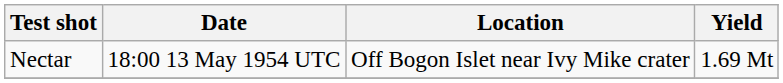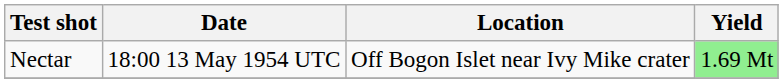(737, 59) no background -> (737, 59) lightgreen background
